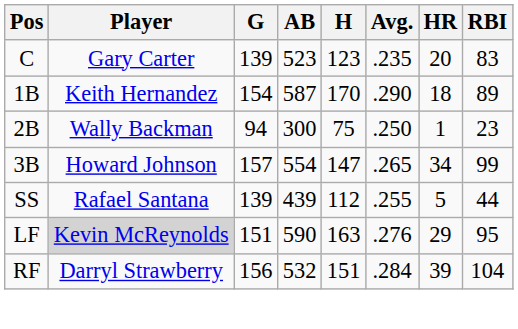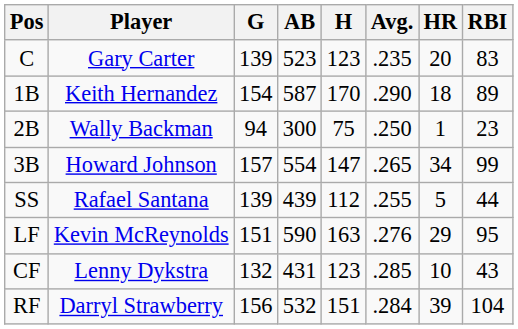(141, 235) lightgrey background -> (141, 235) no background
+ row: (27, 270)
